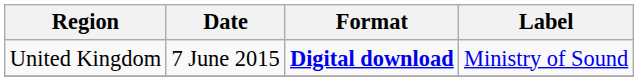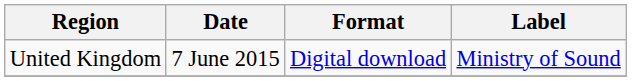(372, 57) bold -> (368, 57) normal
